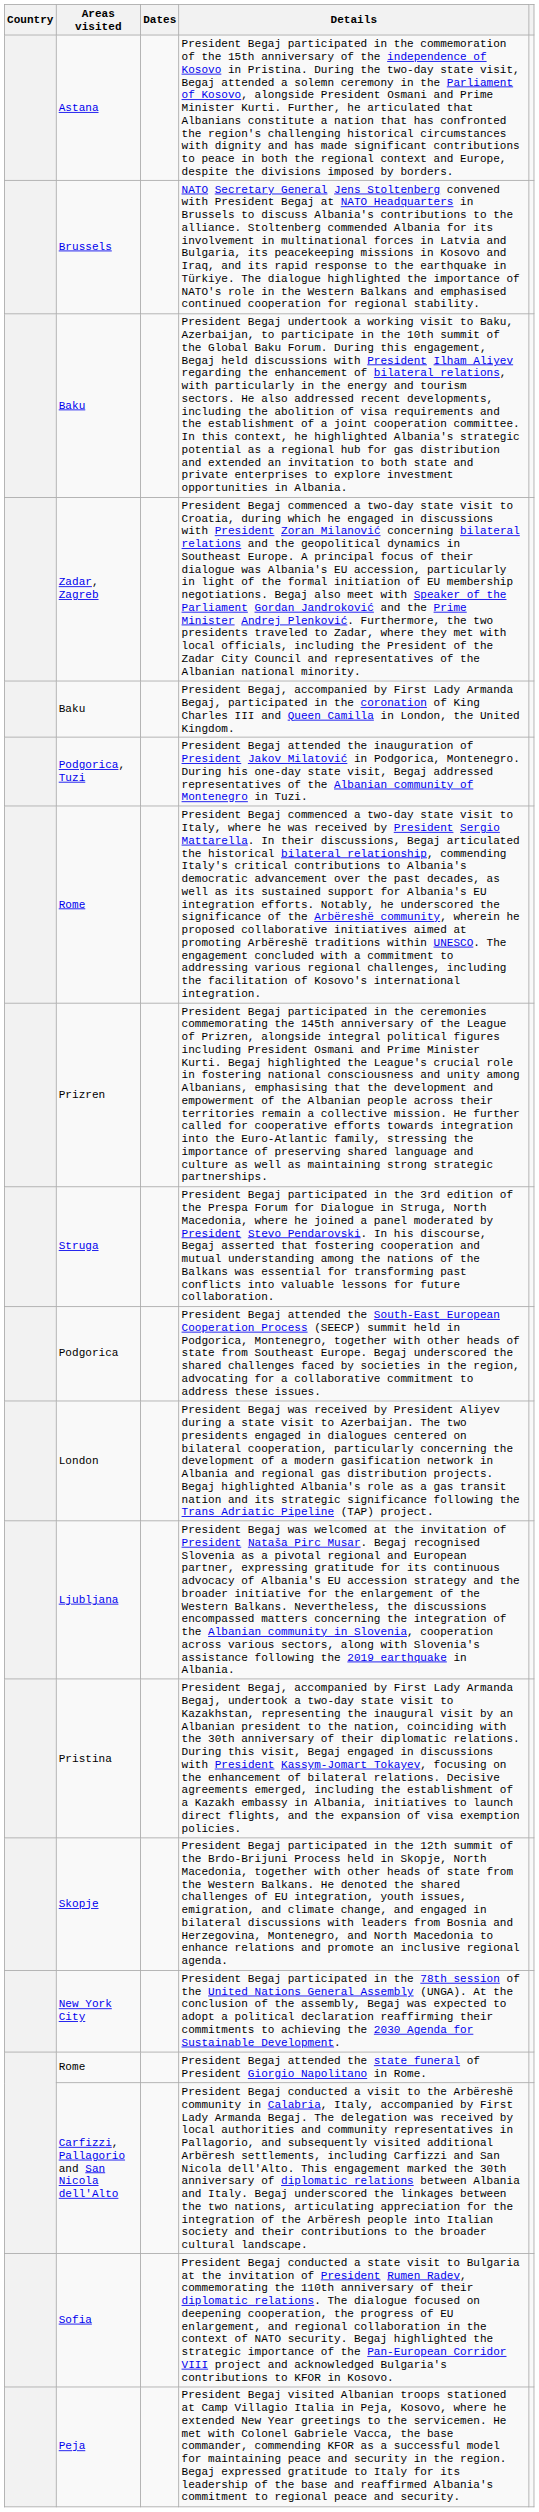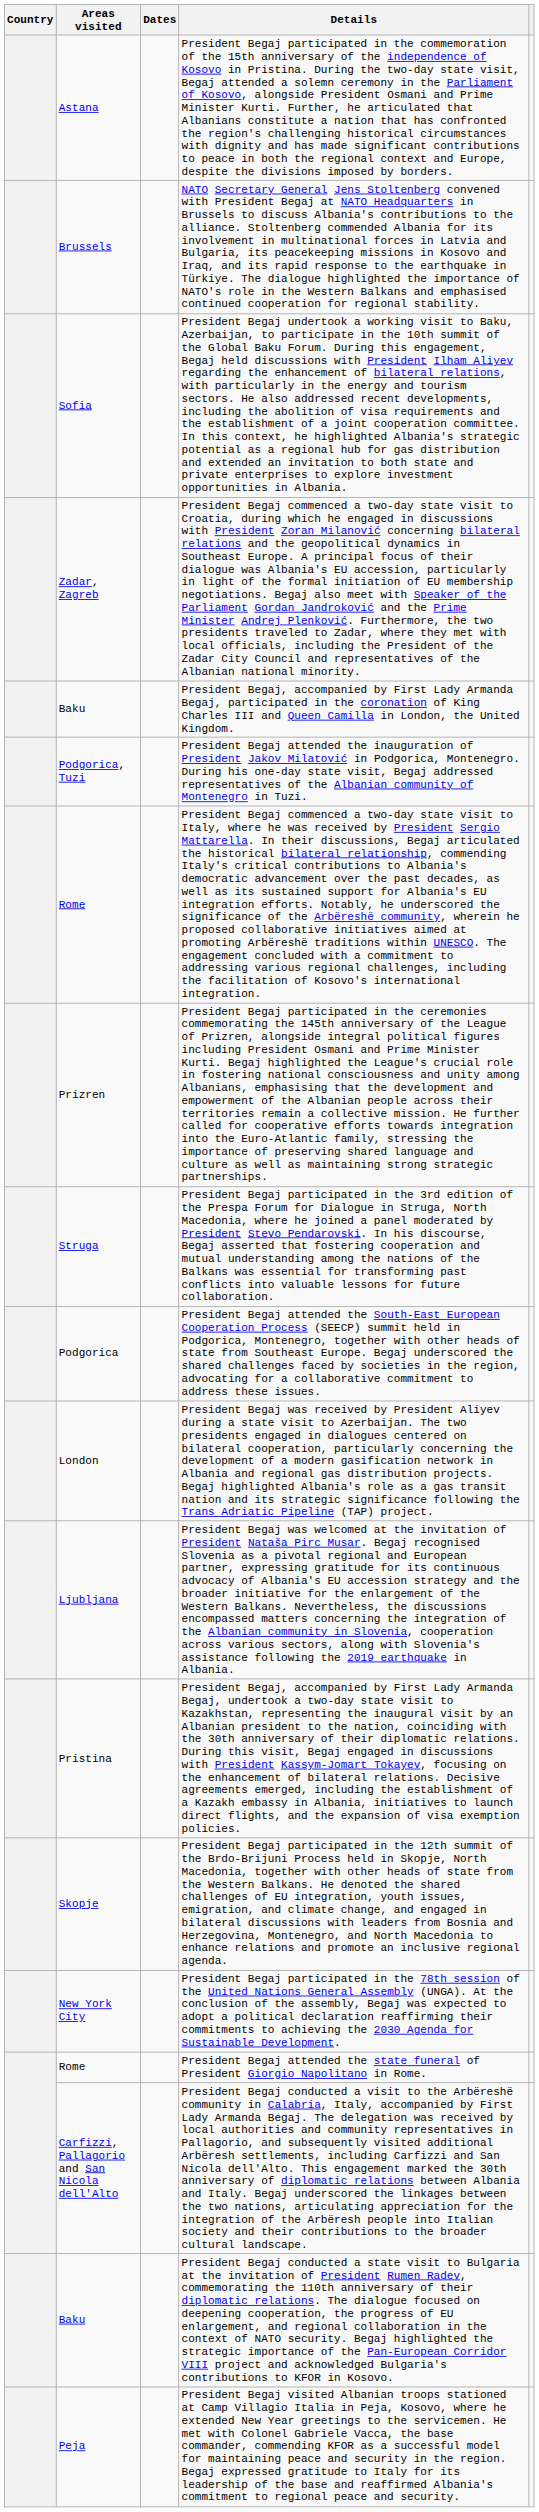(72, 405) Baku -> (75, 405) Sofia
(75, 2320) Sofia -> (72, 2320) Baku
